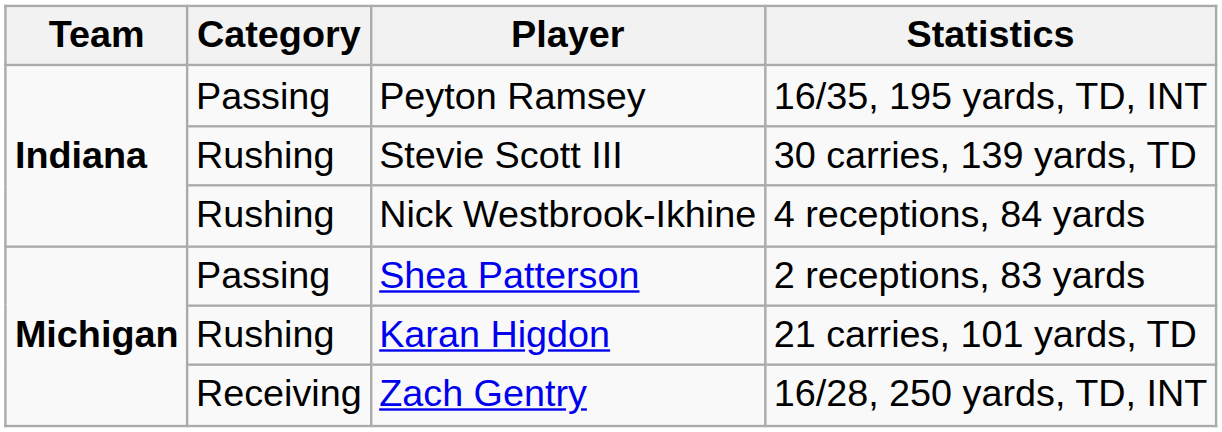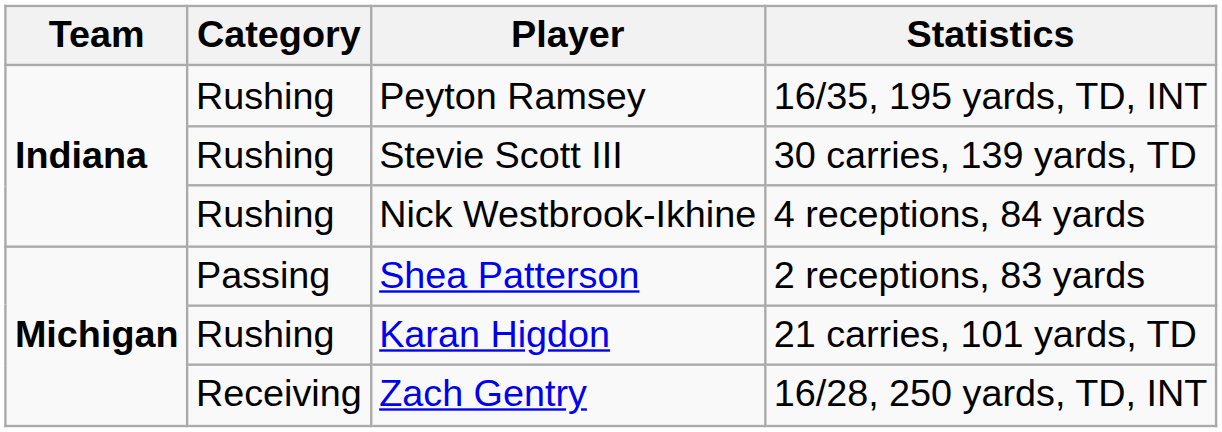(263, 95) Passing -> (265, 95) Rushing
